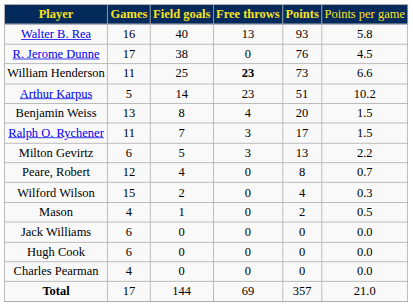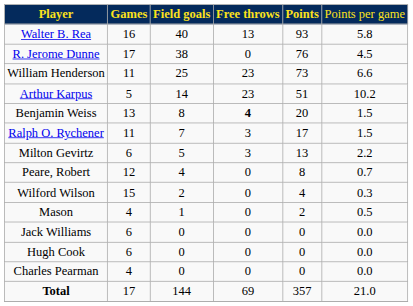(248, 73) bold -> (248, 73) normal
(248, 113) normal -> (248, 113) bold
